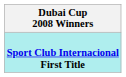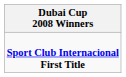(63, 58) paleturquoise background -> (63, 58) no background
